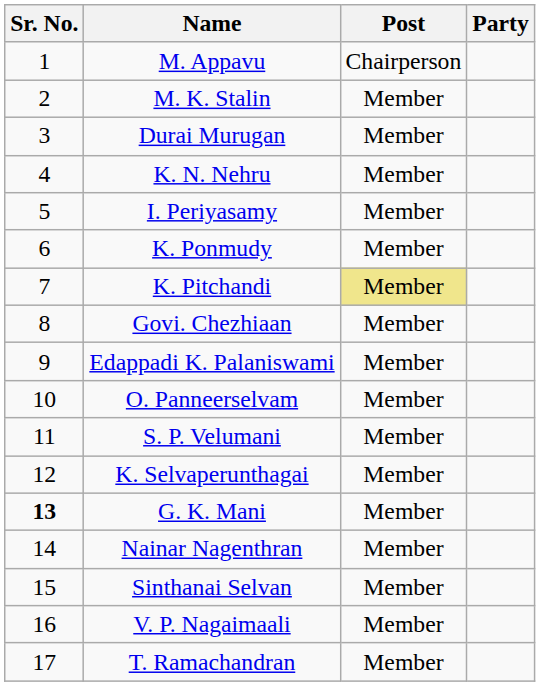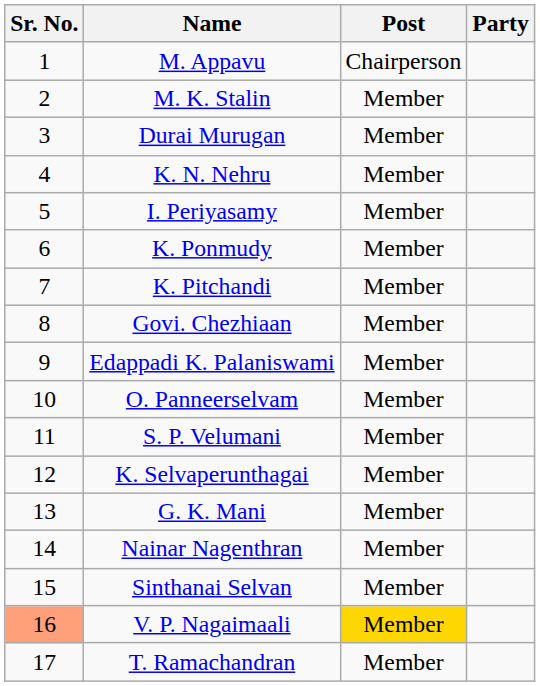(403, 286) khaki background -> (403, 286) no background
(44, 511) bold -> (44, 511) normal
(44, 624) no background -> (44, 624) lightsalmon background
(403, 624) no background -> (403, 624) gold background
